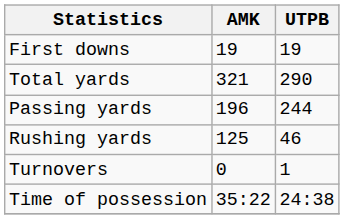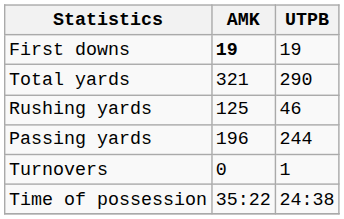(227, 50) normal -> (227, 50) bold
rows swapped: (81, 139) <-> (81, 110)
